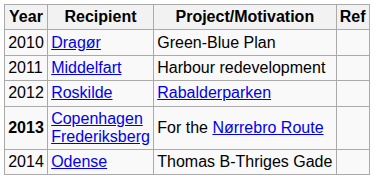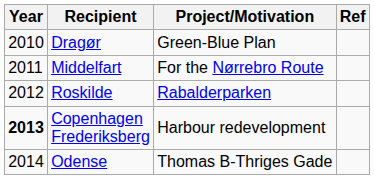(241, 67) Harbour redevelopment -> (240, 67) For the Nørrebro Route
(240, 127) For the Nørrebro Route -> (241, 127) Harbour redevelopment
